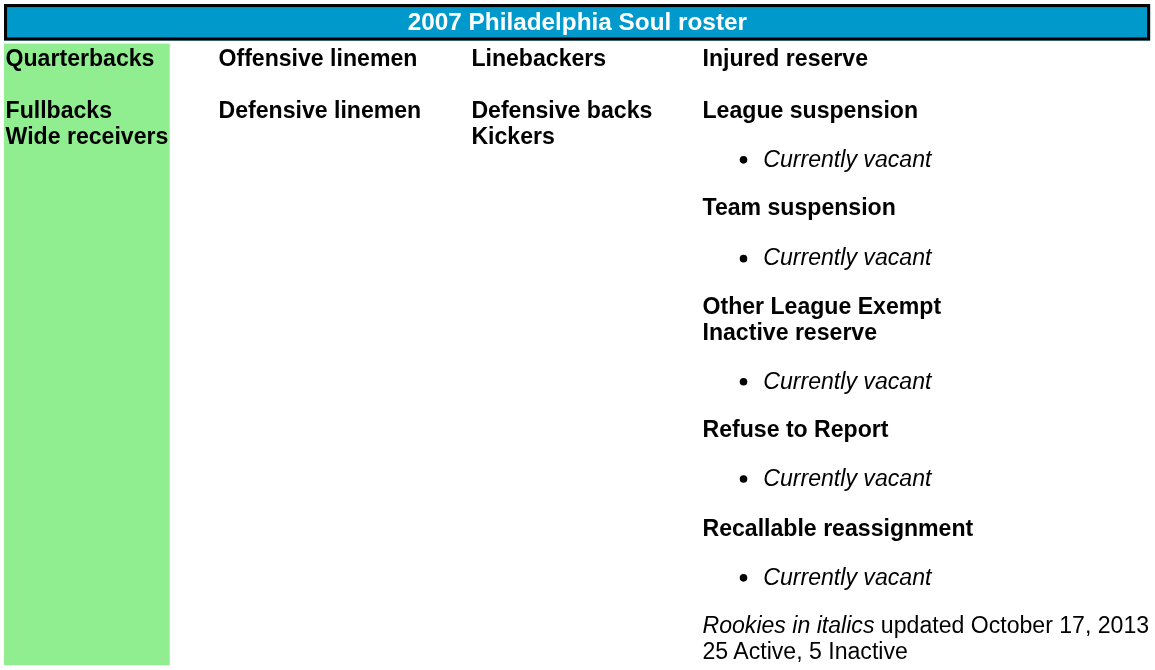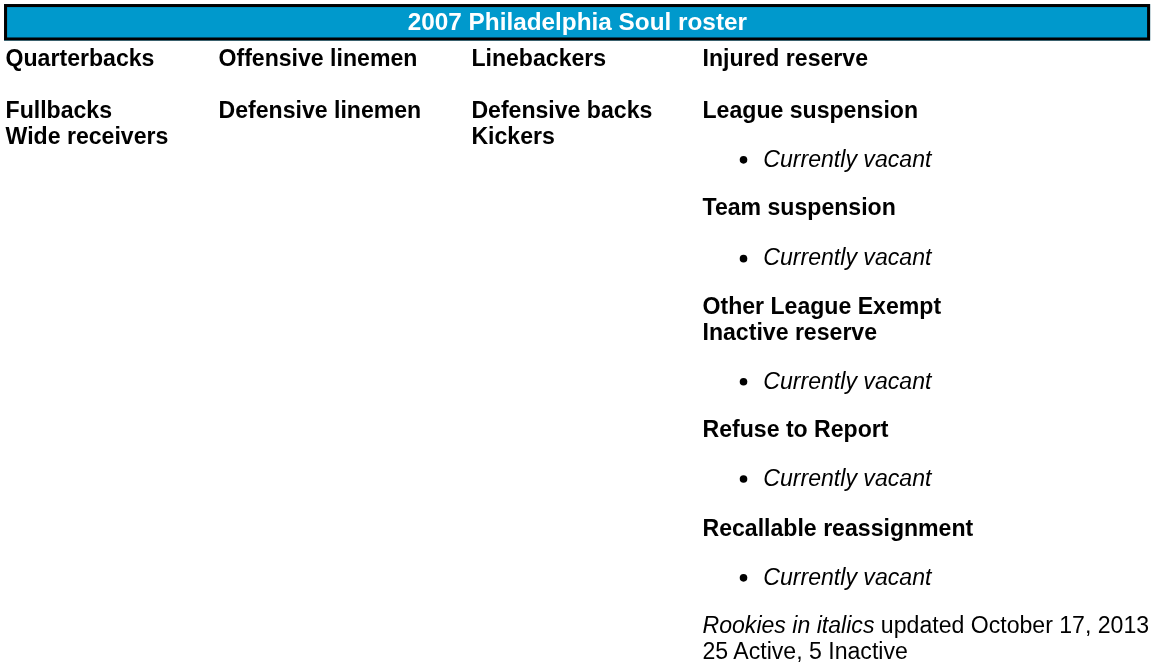(87, 97) lightgreen background -> (87, 97) no background
